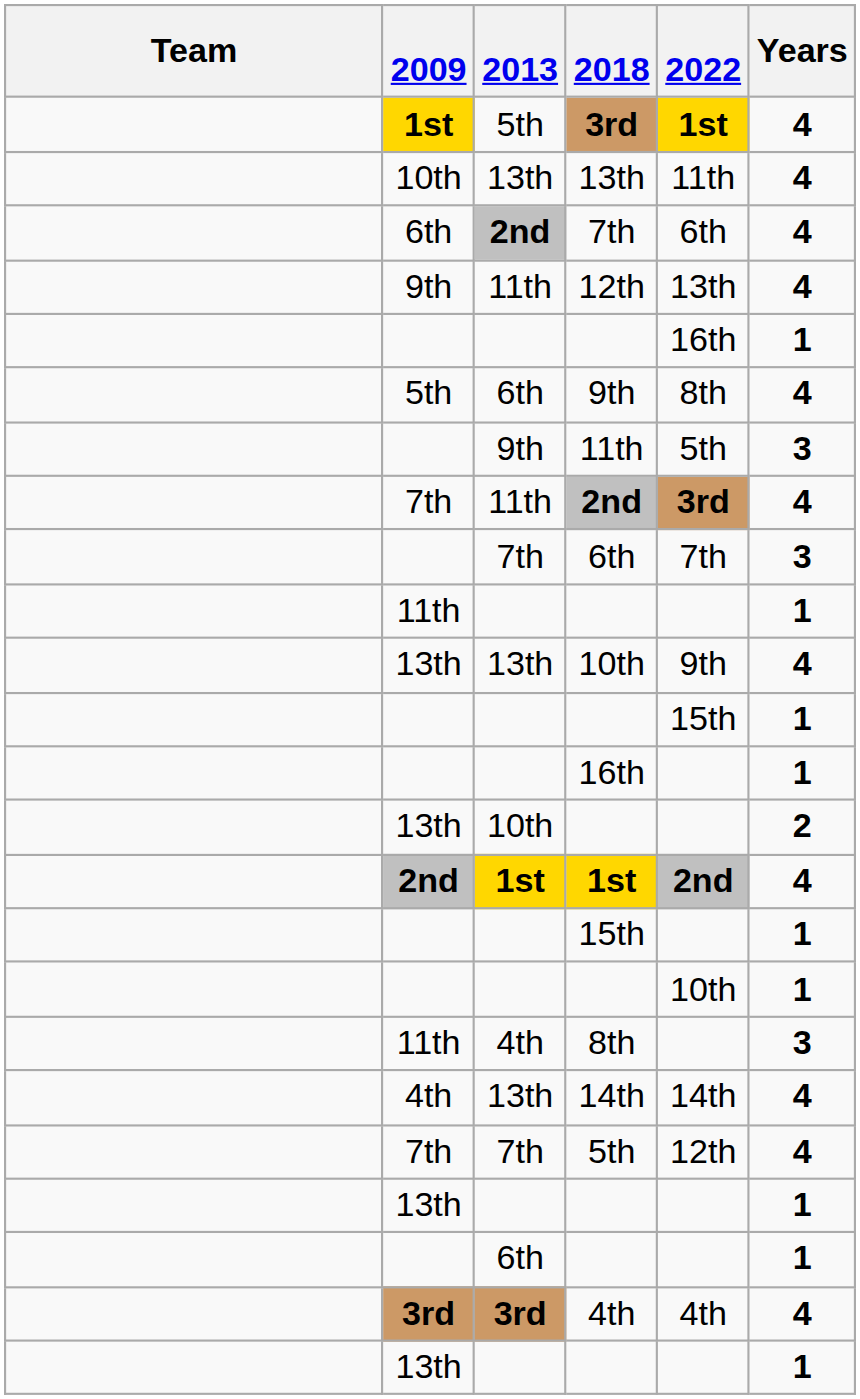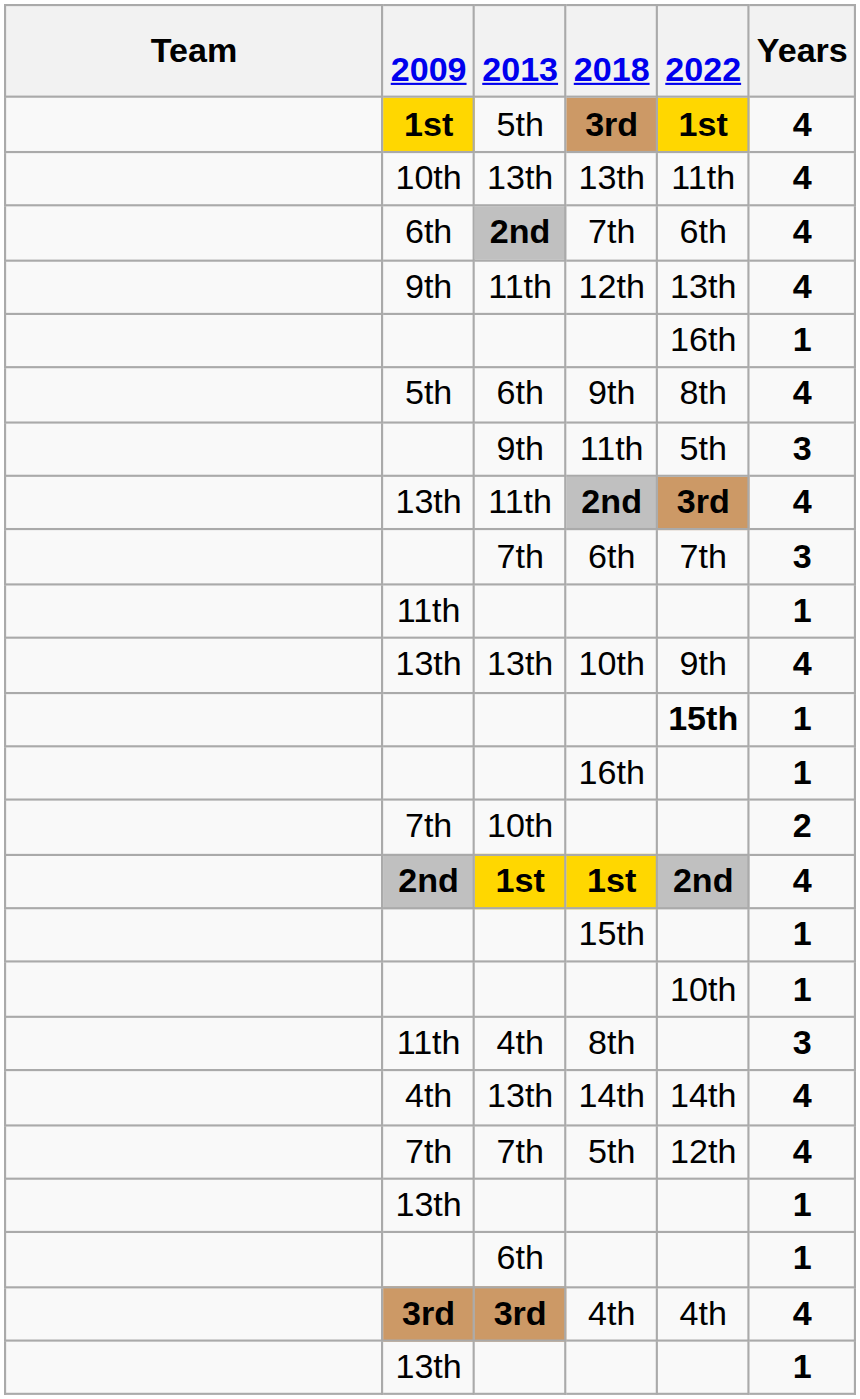(429, 502) 7th -> (429, 502) 13th
(703, 718) normal -> (703, 718) bold
(429, 826) 13th -> (429, 826) 7th
